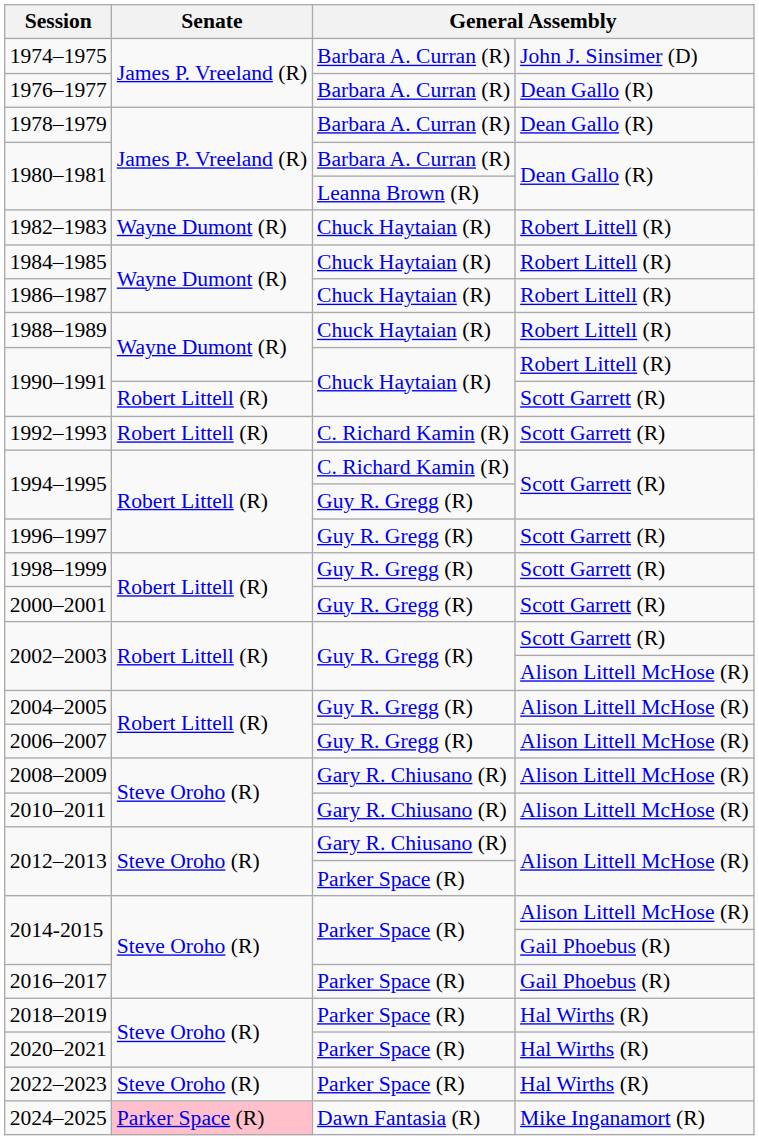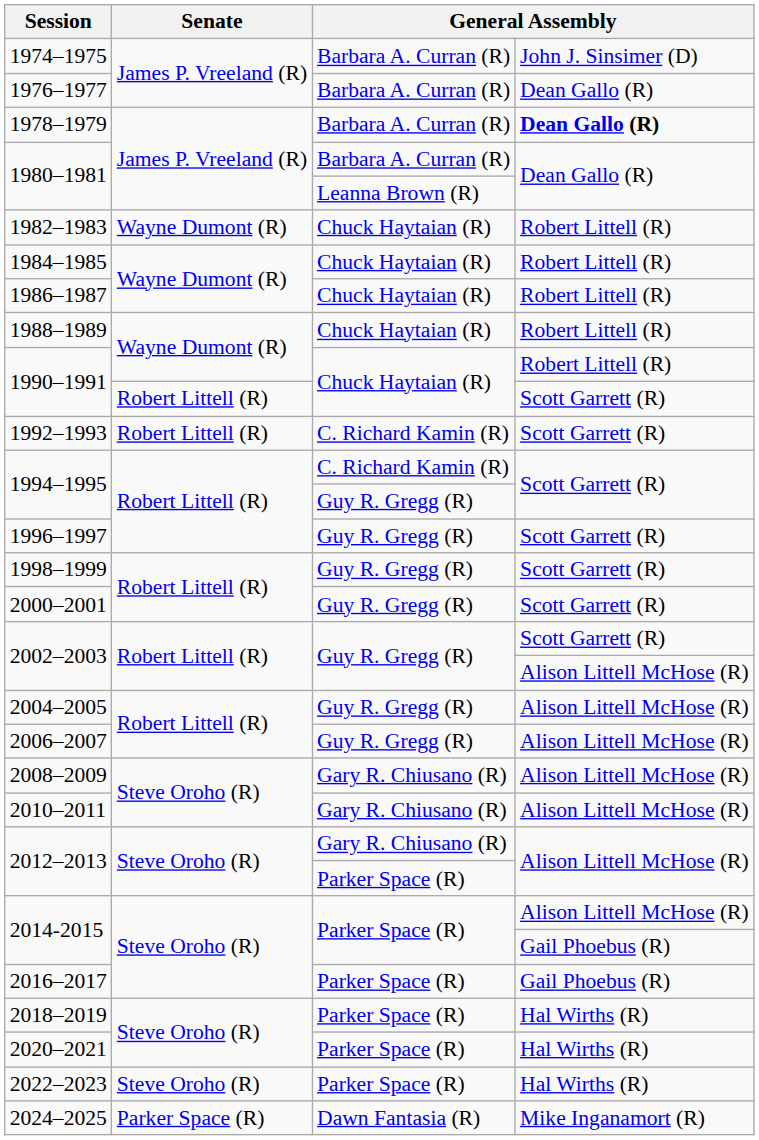(587, 124) normal -> (590, 124) bold
(191, 1117) pink background -> (191, 1117) no background
